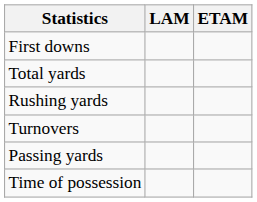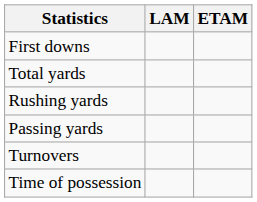rows swapped: (56, 155) <-> (44, 128)
